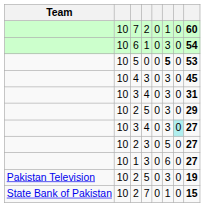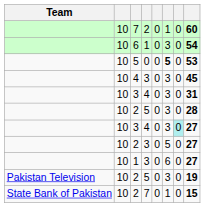(192, 111) 29 -> (192, 111) 28
